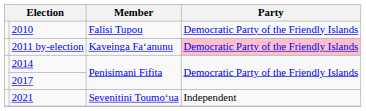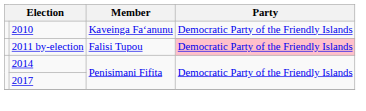(116, 30) Falisi Tupou -> (131, 30) Kaveinga Faʻanunu
(131, 47) Kaveinga Faʻanunu -> (116, 47) Falisi Tupou
- row: (22, 98)
